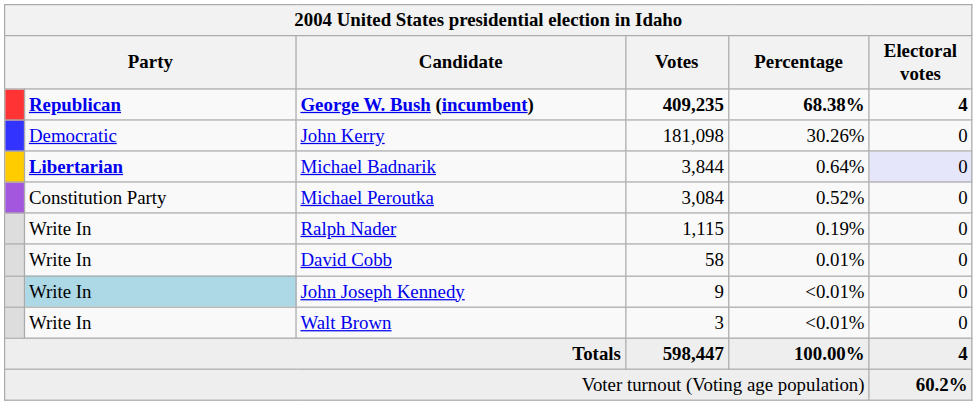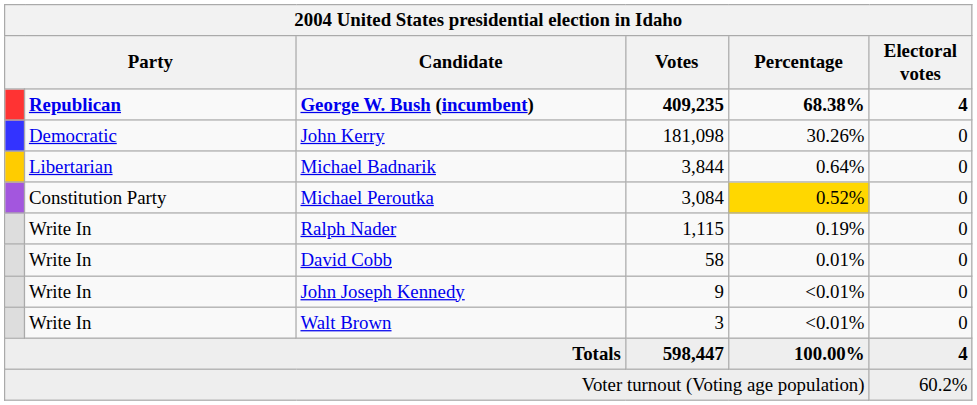(76, 166) bold -> (71, 166) normal
(963, 166) lavender background -> (963, 166) no background
(840, 197) no background -> (840, 197) gold background
(60, 291) lightblue background -> (60, 291) no background
(942, 384) bold -> (943, 384) normal
